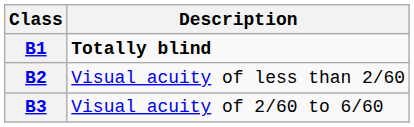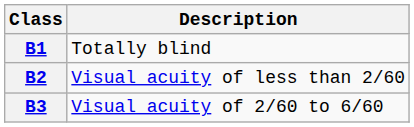(141, 49) bold -> (141, 49) normal
